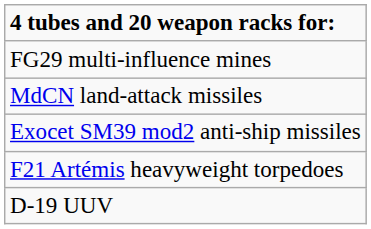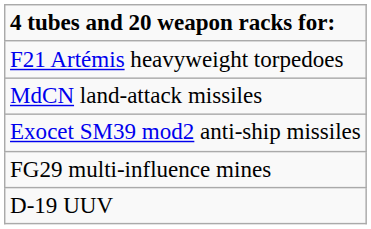(141, 59) FG29 multi-influence mines -> (177, 59) F21 Artémis heavyweight torpedoes
(177, 168) F21 Artémis heavyweight torpedoes -> (141, 168) FG29 multi-influence mines
